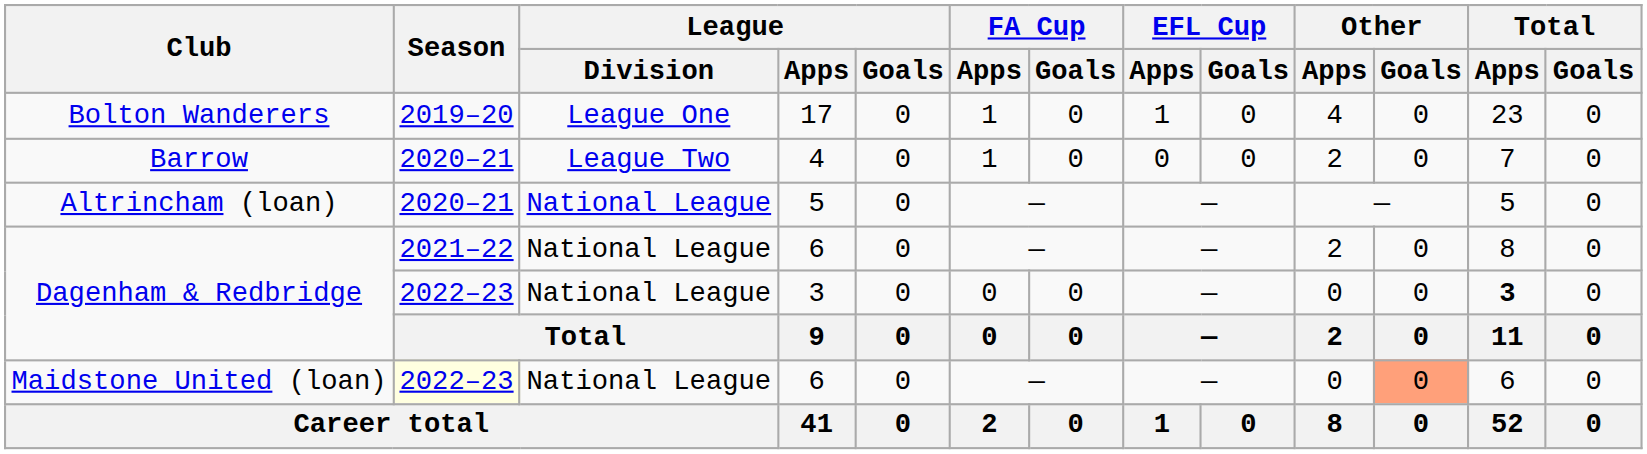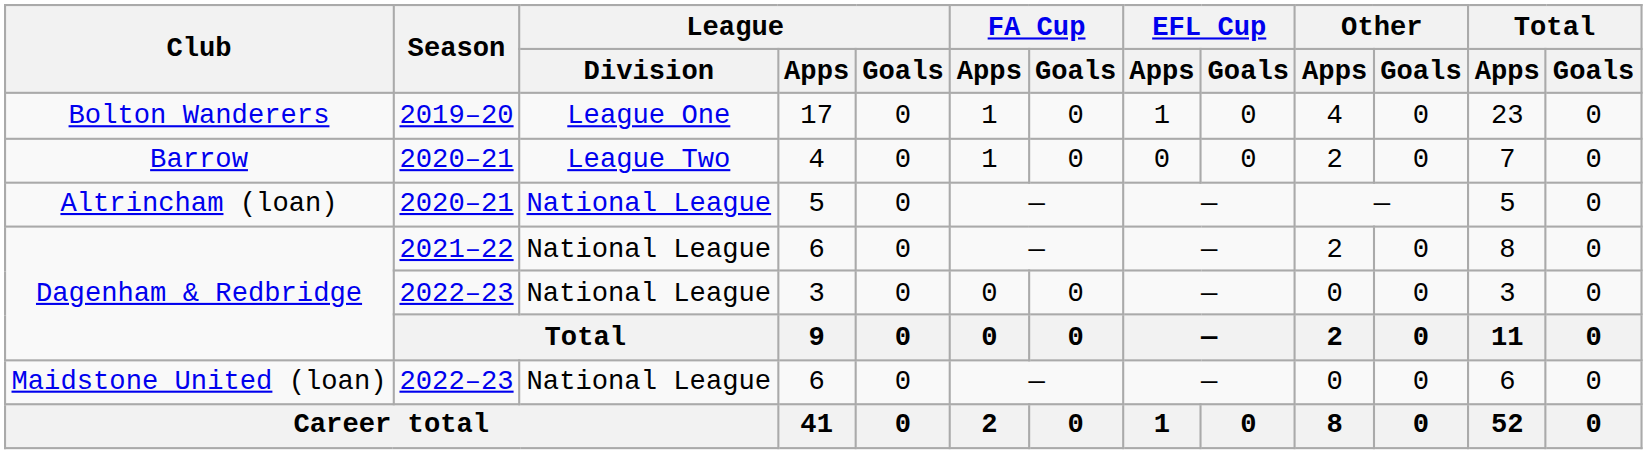(1507, 293) bold -> (1507, 293) normal
(457, 381) lightyellow background -> (457, 381) no background
(1421, 381) lightsalmon background -> (1421, 381) no background
